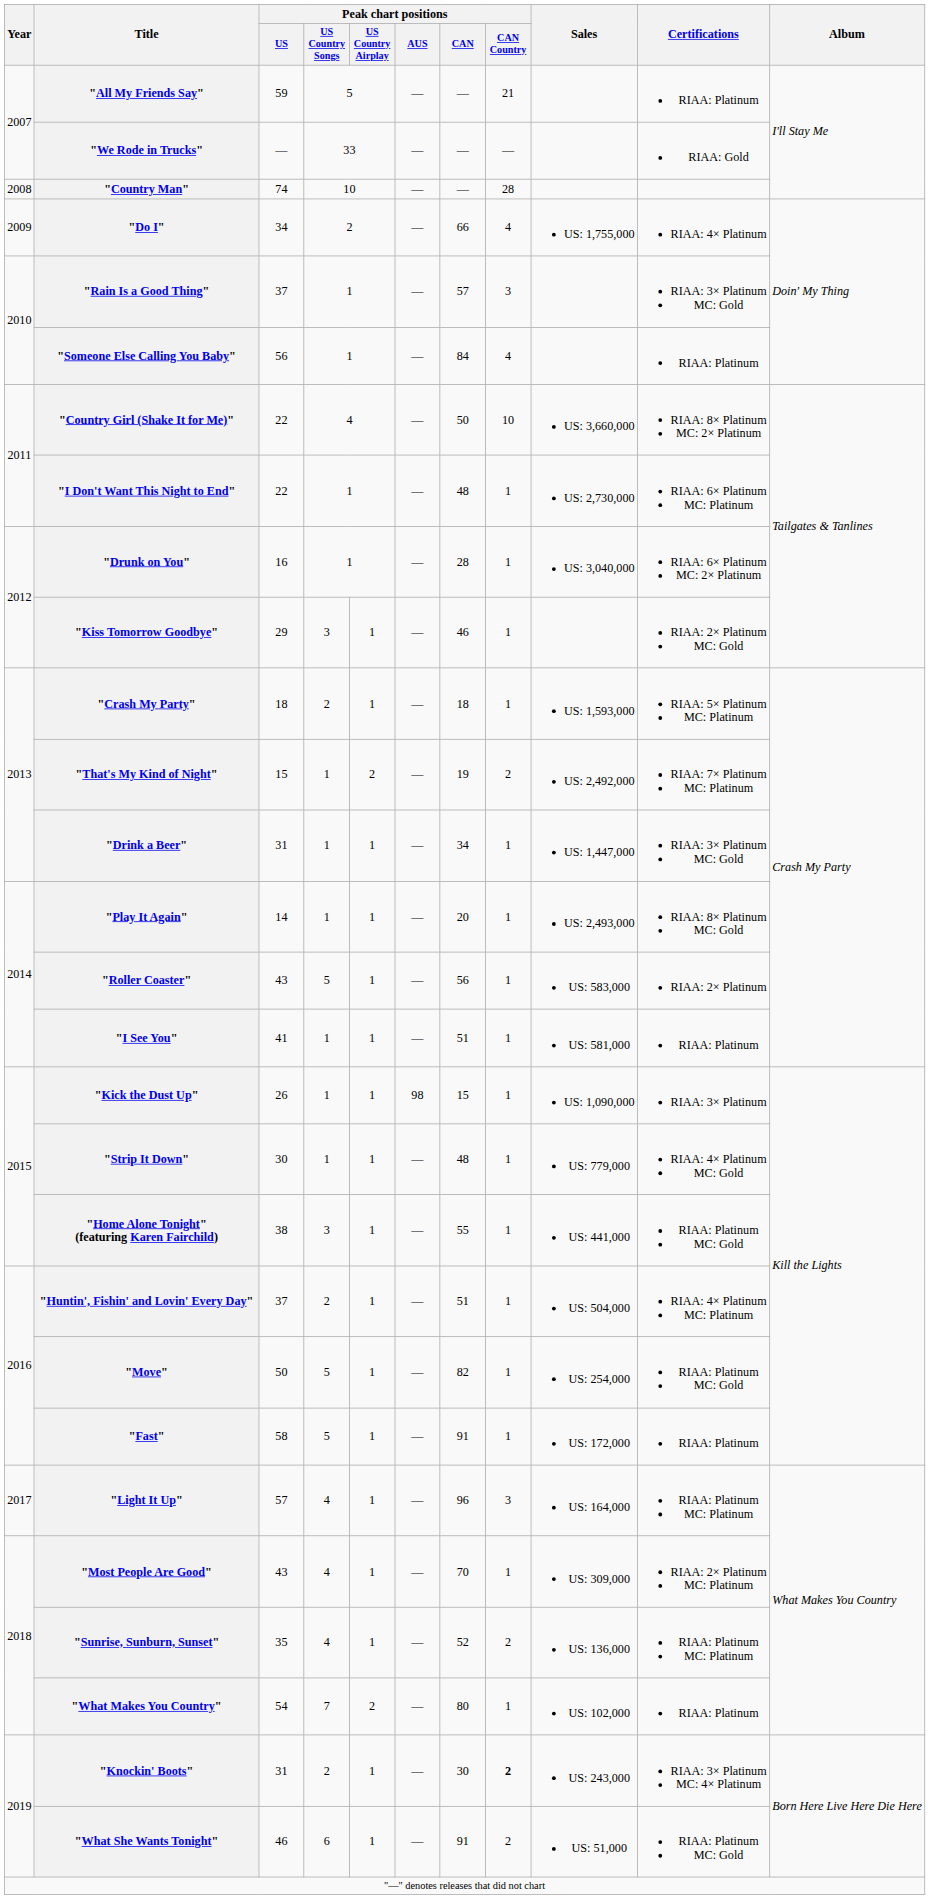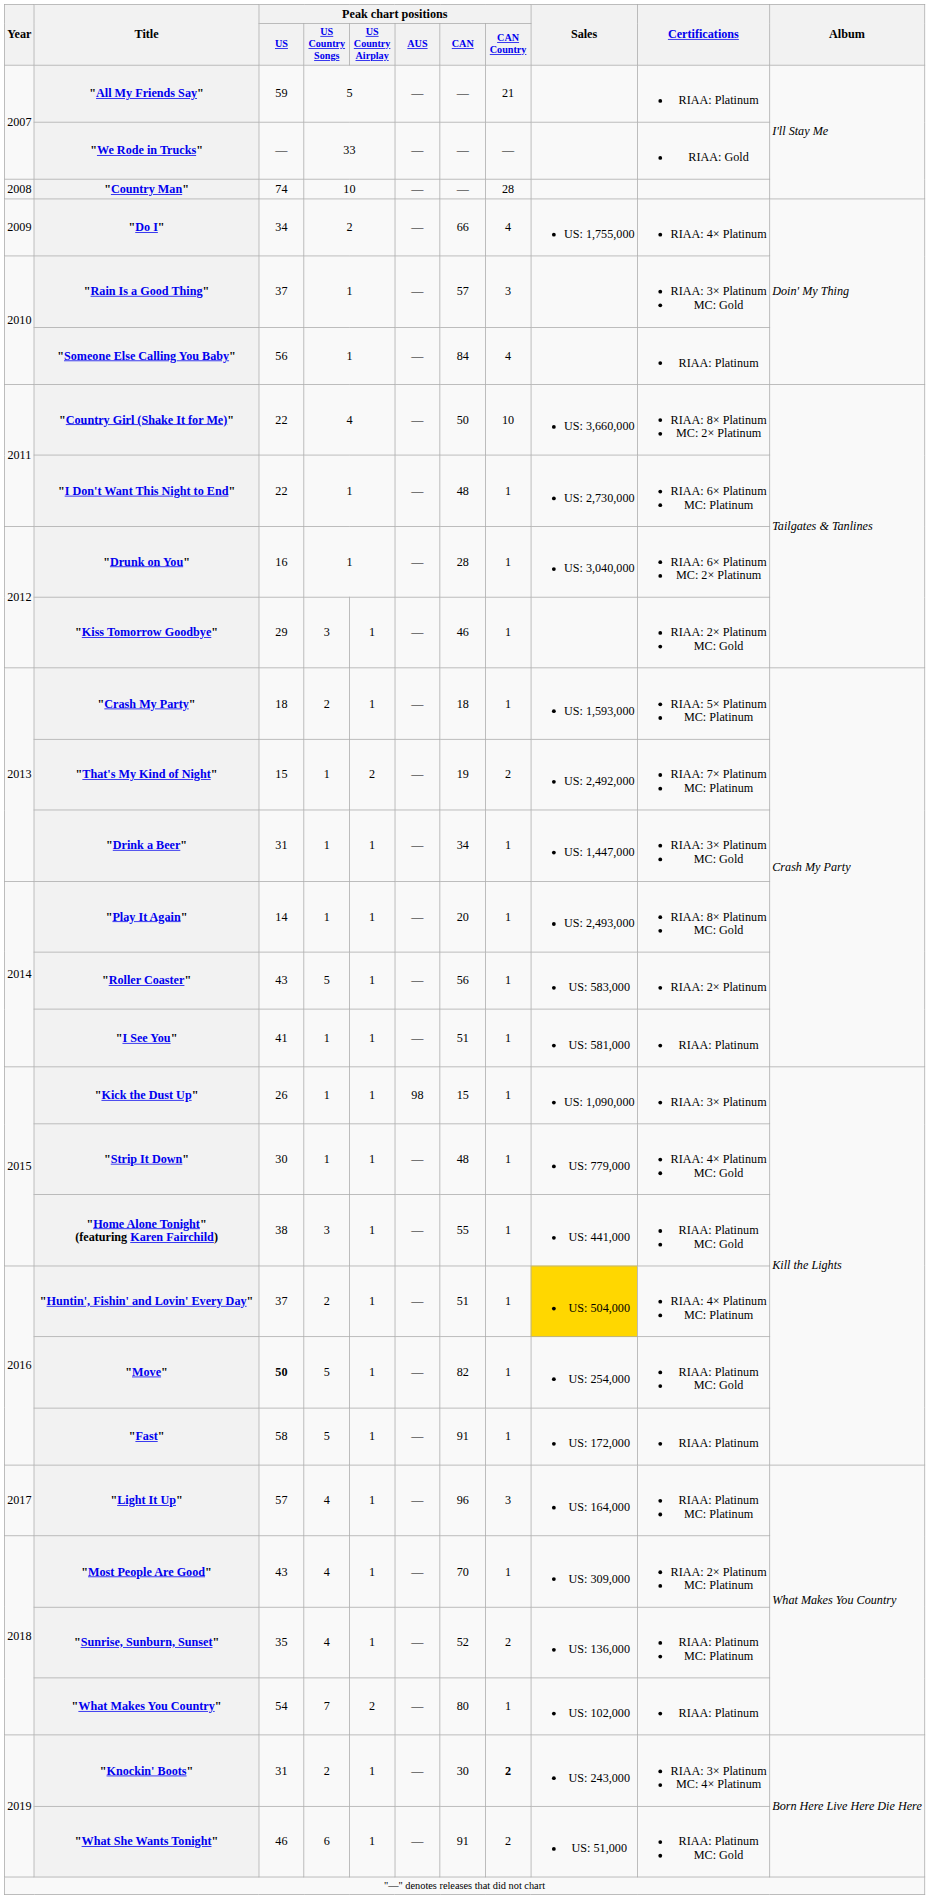(584, 1308) no background -> (584, 1308) gold background
(281, 1372) normal -> (281, 1372) bold
